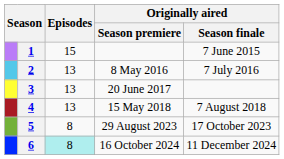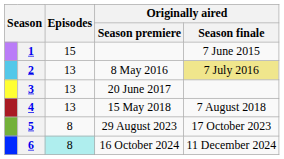(231, 70) no background -> (231, 70) khaki background
